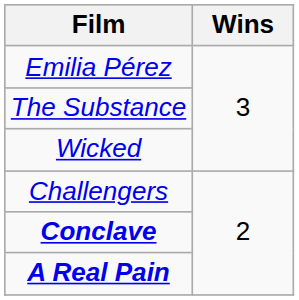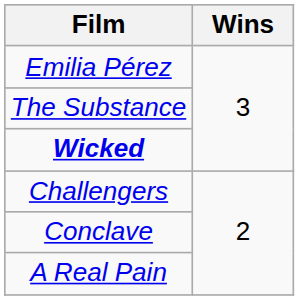(99, 149) normal -> (99, 149) bold
(99, 231) bold -> (99, 231) normal
(99, 273) bold -> (99, 273) normal
